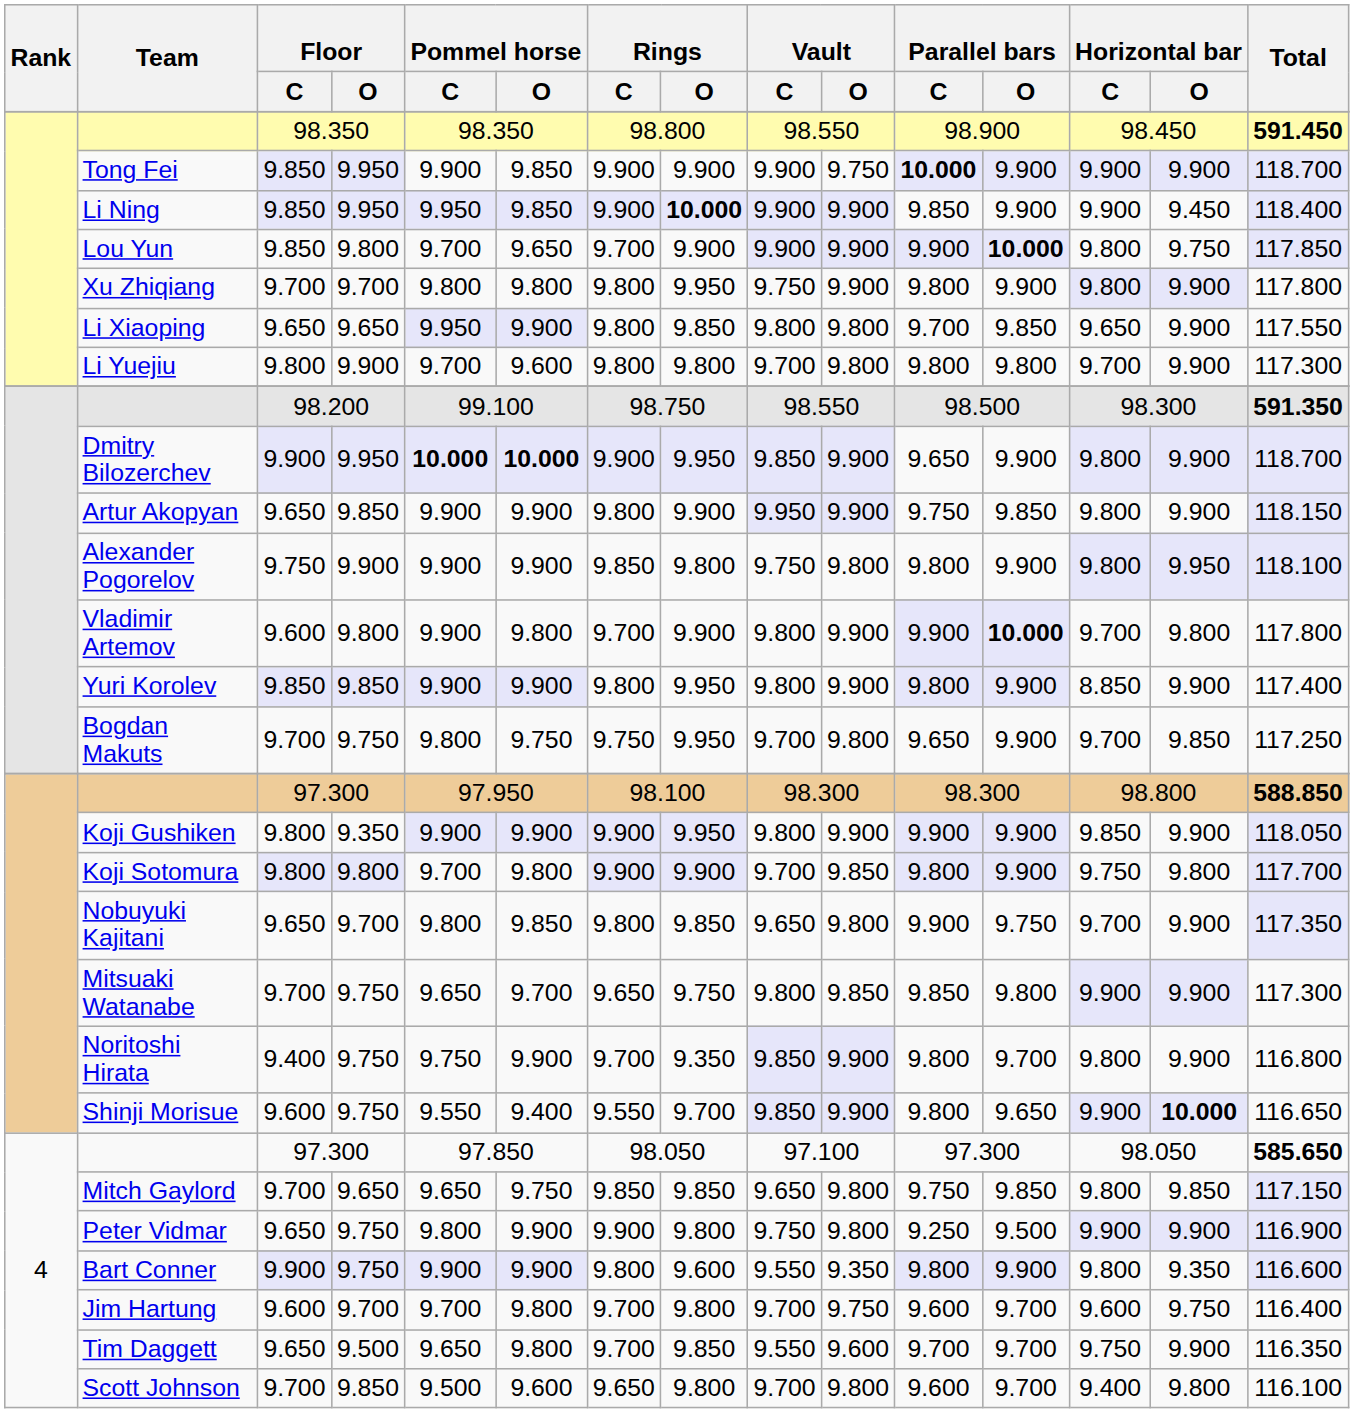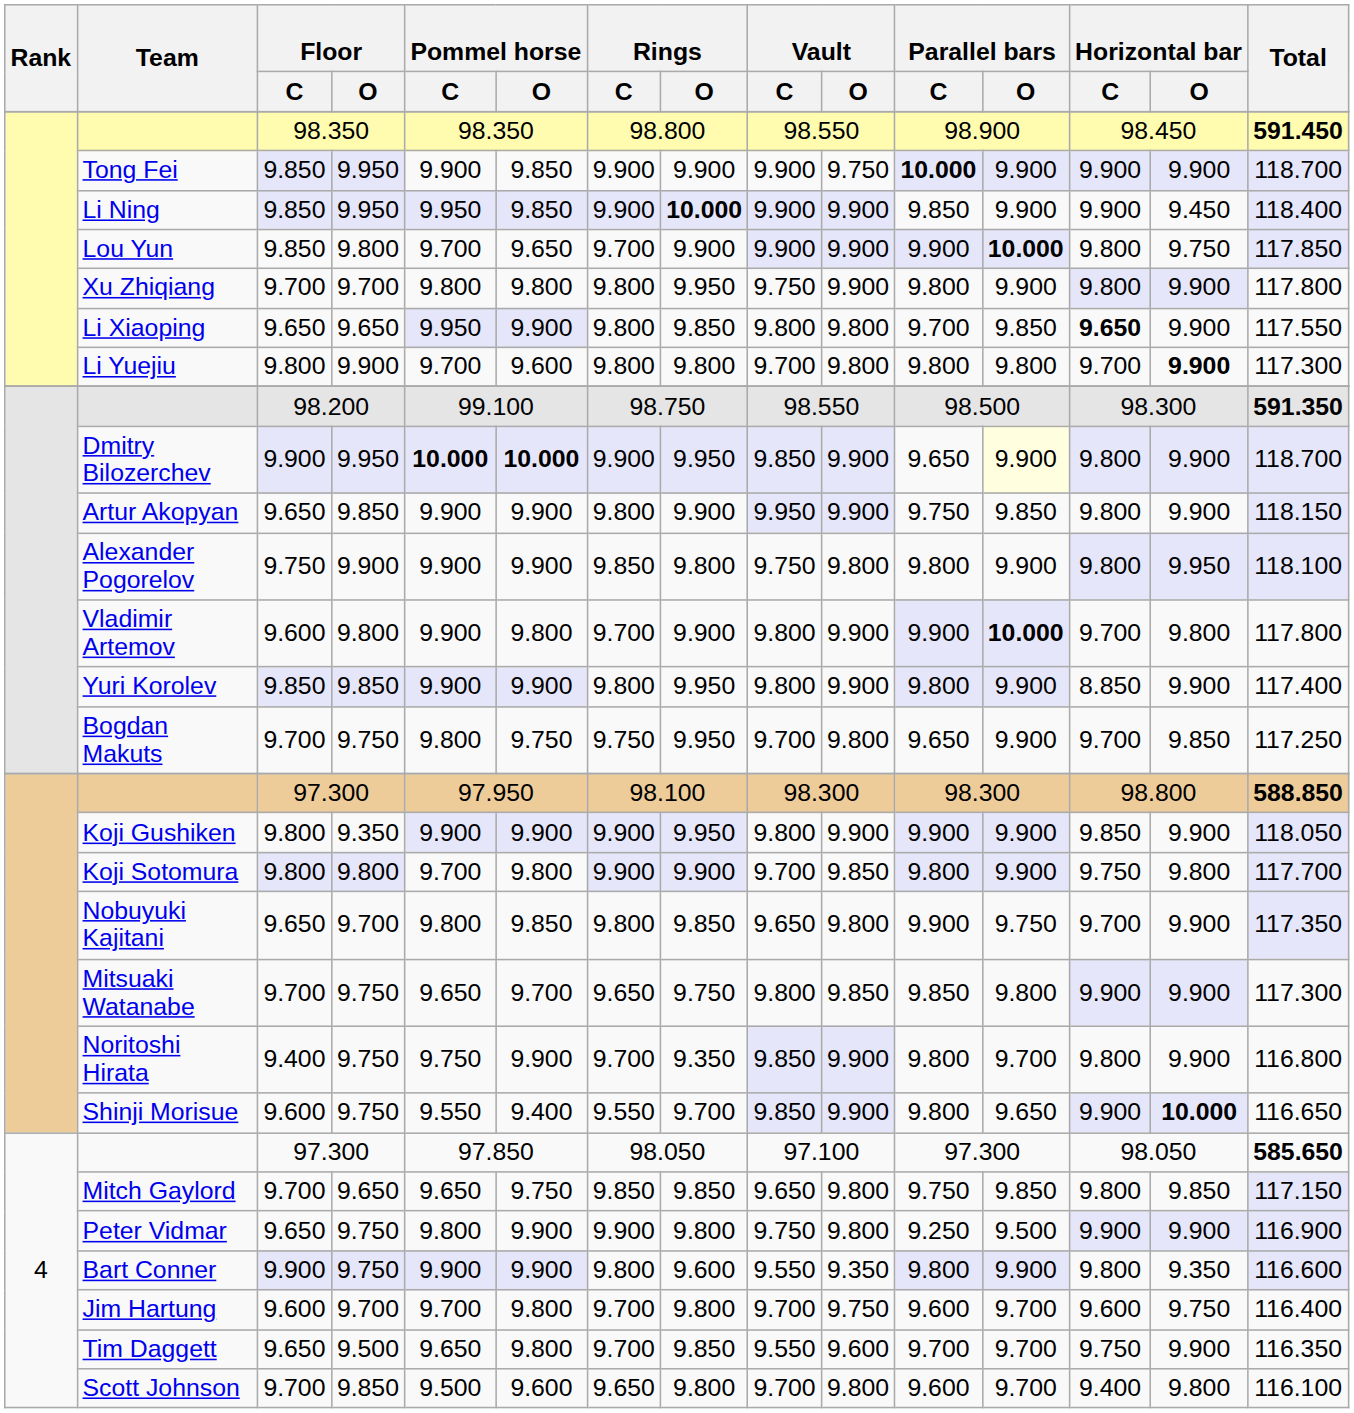(1110, 327) normal -> (1110, 327) bold
(1199, 366) normal -> (1199, 366) bold
(1026, 459) no background -> (1026, 459) lightyellow background
